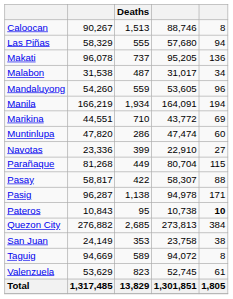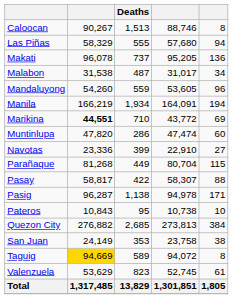(98, 119) normal -> (98, 119) bold
(220, 210) bold -> (220, 210) normal
(98, 256) no background -> (98, 256) gold background
